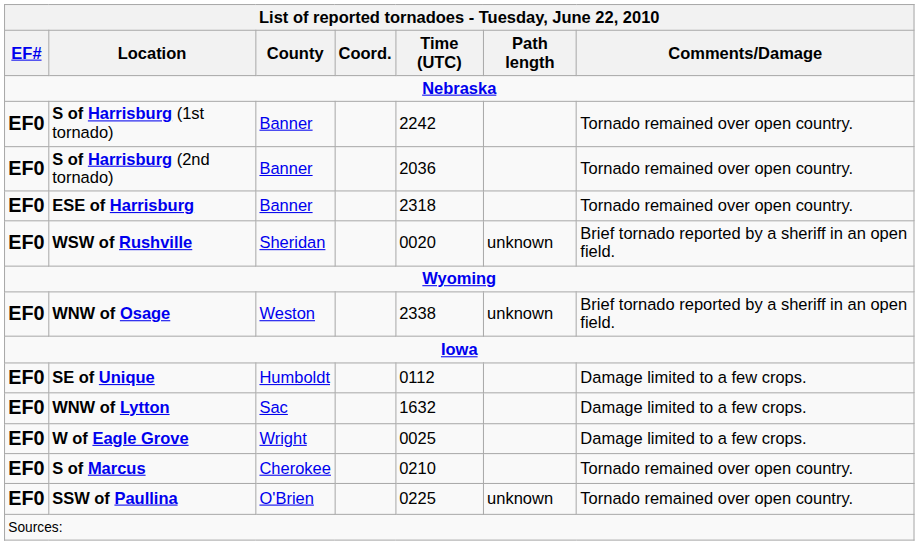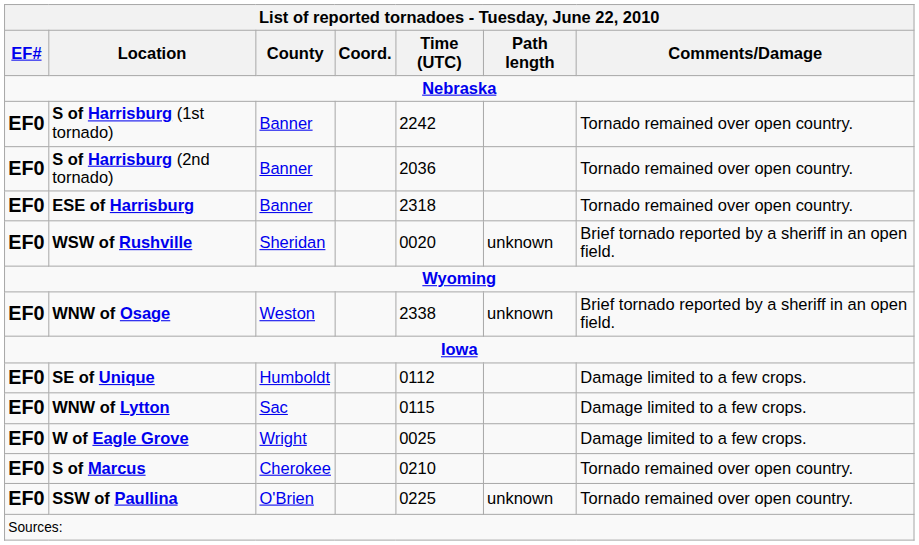(418, 408) 1632 -> (417, 408) 0115
